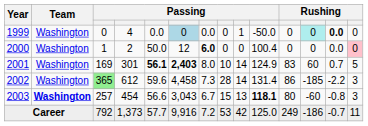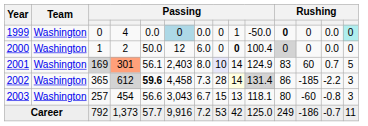(290, 33) normal -> (285, 33) bold
(313, 33) paleturquoise background -> (309, 33) no background
(336, 33) bold -> (332, 33) normal
(355, 33) no background -> (350, 33) paleturquoise background
(208, 49) bold -> (204, 49) normal
(241, 49) normal -> (237, 49) bold
(290, 49) no background -> (285, 49) lightgrey background
(355, 49) pink background -> (350, 49) no background
(104, 65) no background -> (100, 65) lightgrey background
(130, 65) no background -> (125, 65) lightsalmon background
(157, 65) bold -> (152, 65) normal
(184, 65) bold -> (179, 65) normal
(225, 65) no background -> (221, 65) lavender background
(104, 81) lightgreen background -> (100, 81) no background
(130, 81) no background -> (125, 81) lightgrey background
(157, 81) normal -> (152, 81) bold
(241, 81) no background -> (237, 81) lightyellow background
(264, 81) no background -> (260, 81) lightgrey background
(62, 97) bold -> (60, 97) normal
(264, 97) bold -> (260, 97) normal
